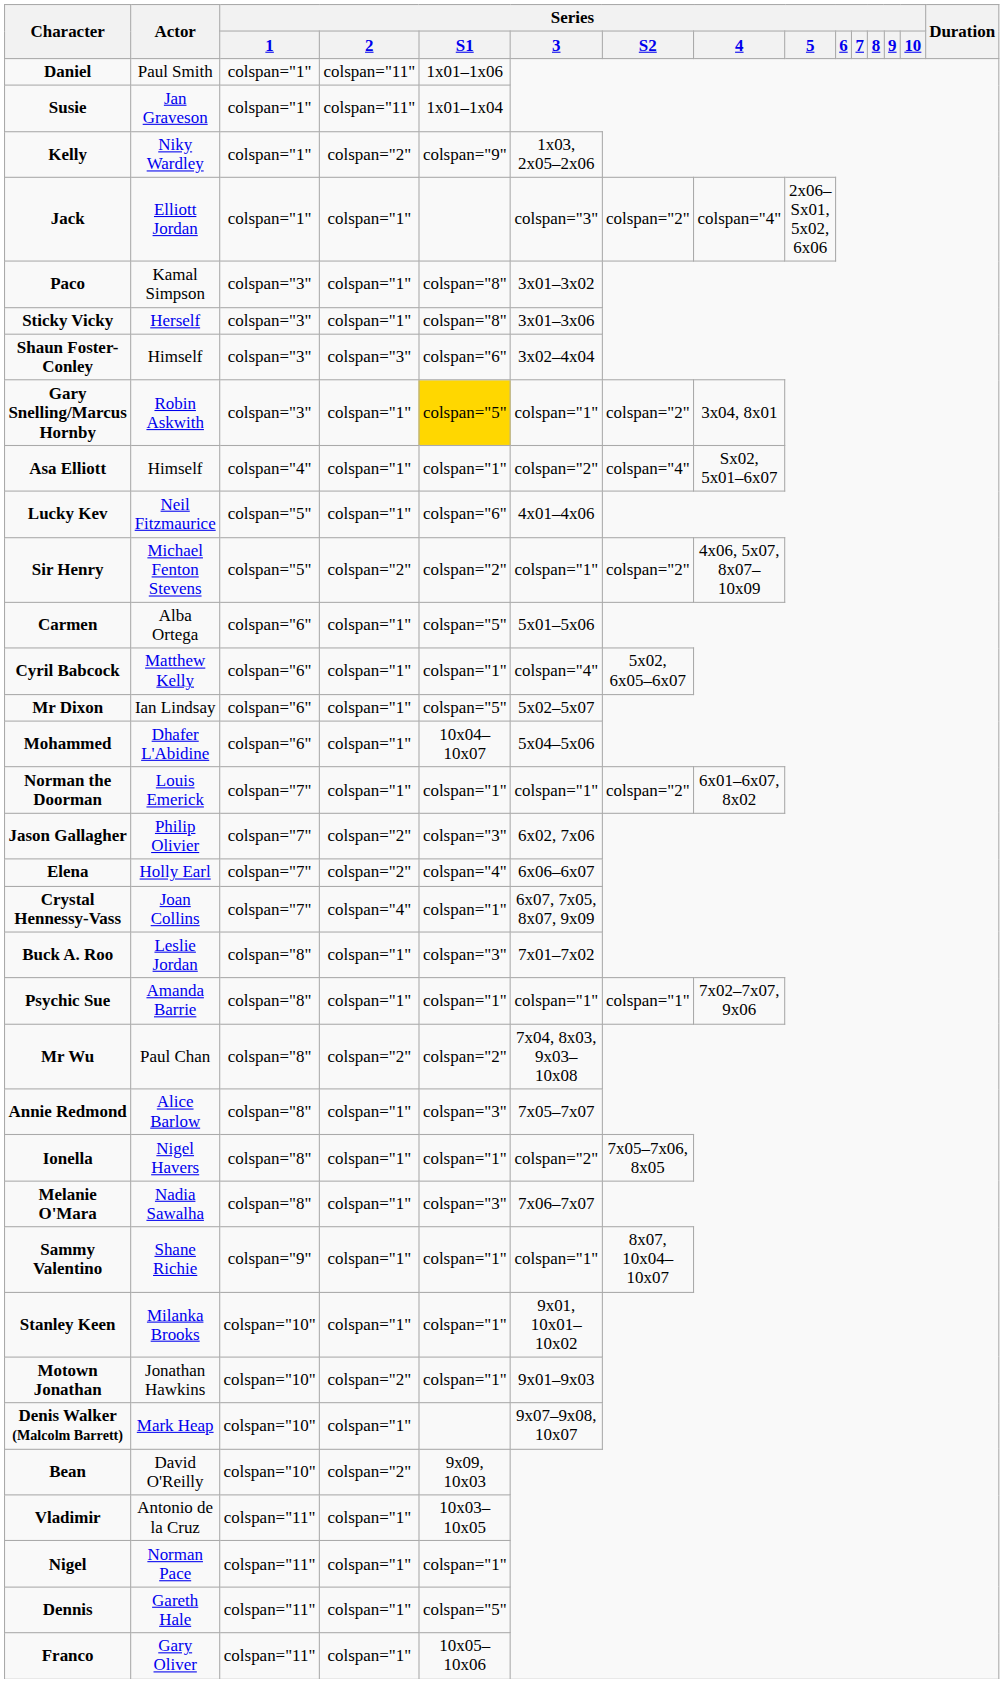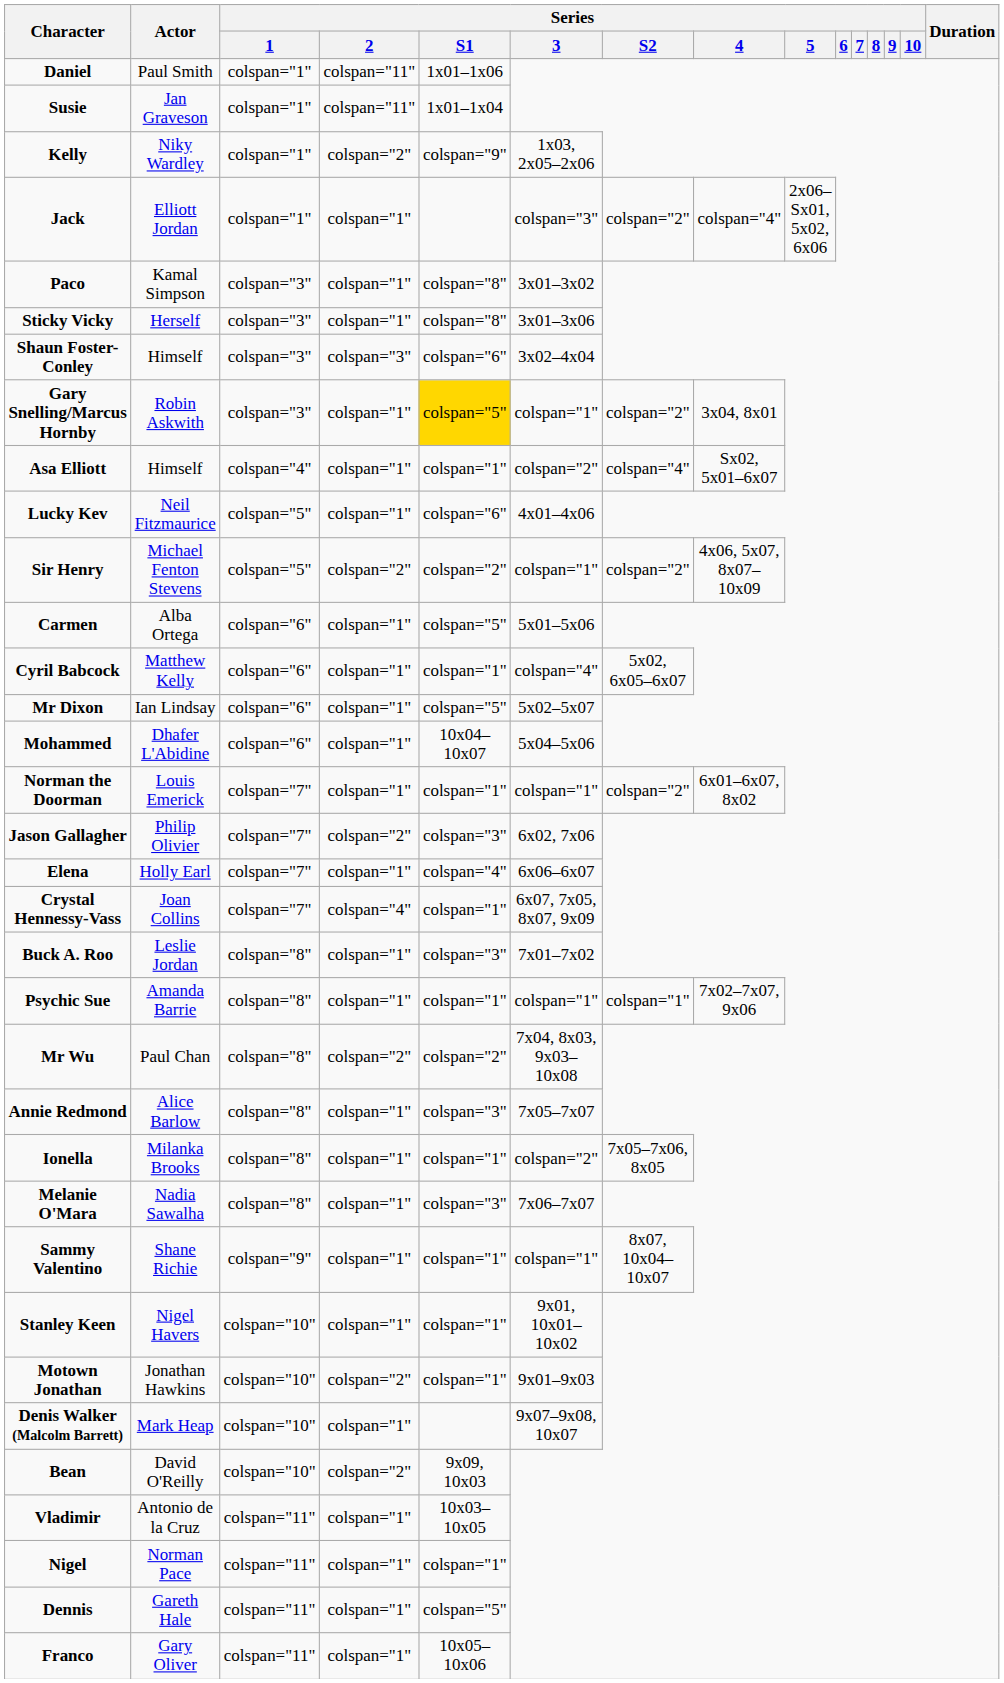(369, 872) colspan="2" -> (369, 872) colspan="1"
(175, 1157) Nigel Havers -> (175, 1157) Milanka Brooks
(175, 1324) Milanka Brooks -> (175, 1324) Nigel Havers
